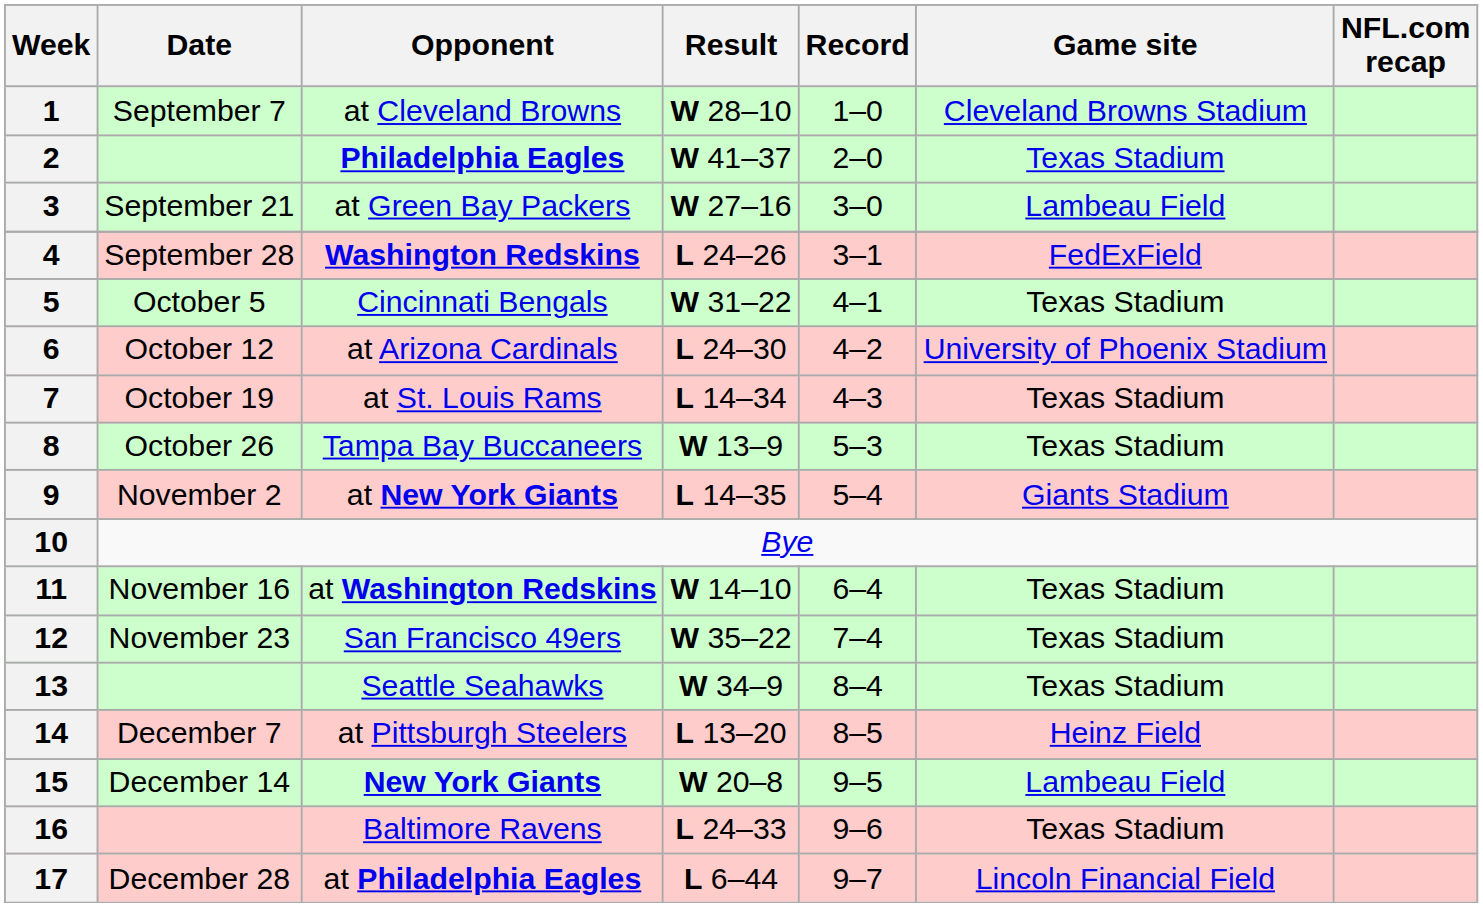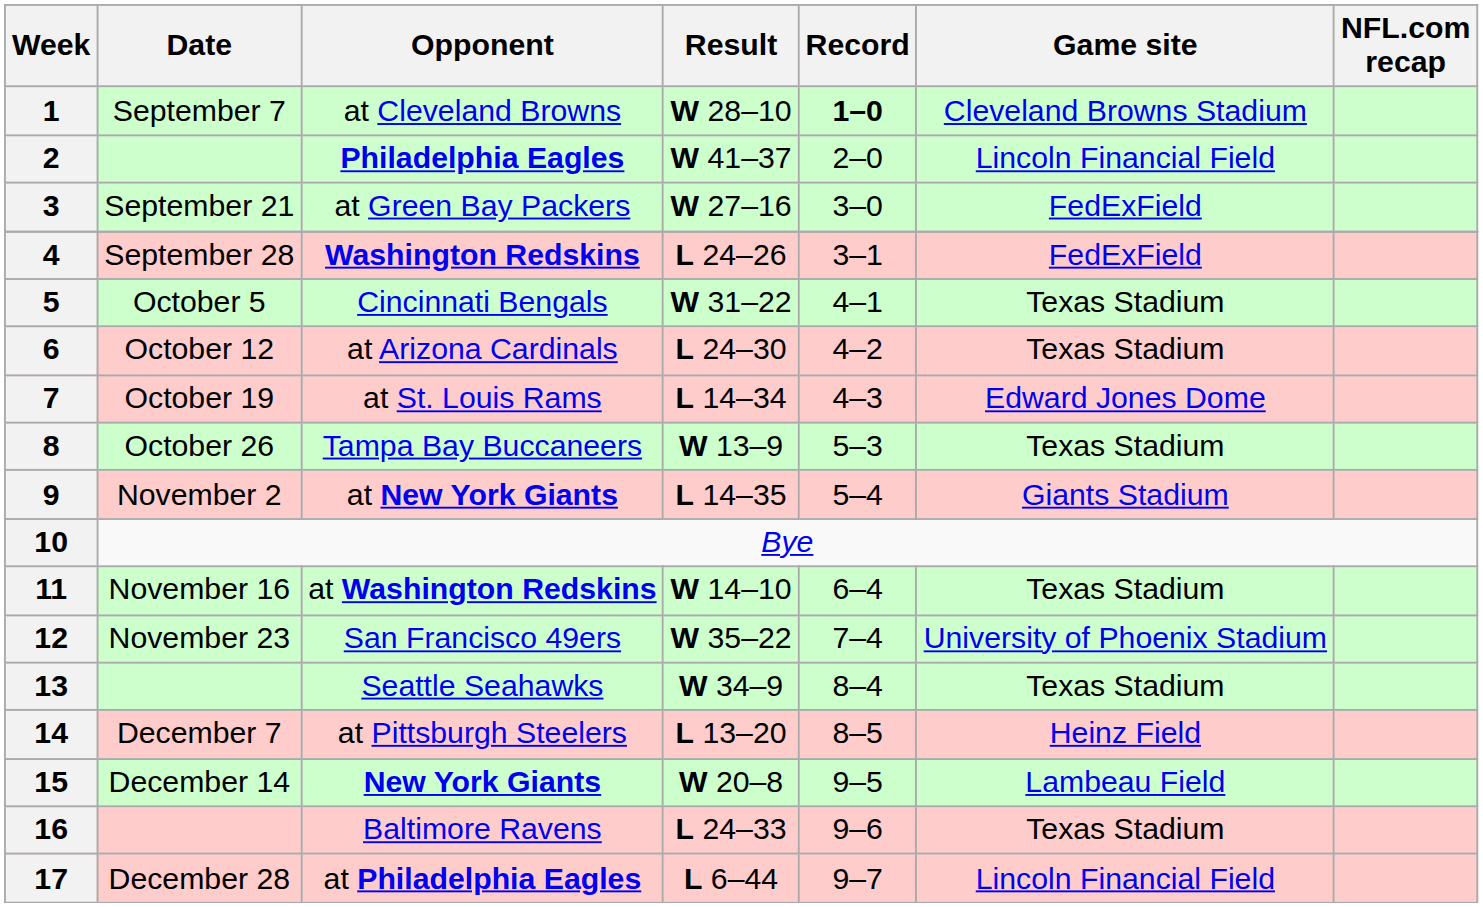(858, 110) normal -> (858, 110) bold
(1125, 158) Texas Stadium -> (1125, 158) Lincoln Financial Field
(1125, 206) Lambeau Field -> (1125, 206) FedExField
(1125, 350) University of Phoenix Stadium -> (1125, 350) Texas Stadium
(1125, 398) Texas Stadium -> (1125, 398) Edward Jones Dome
(1125, 638) Texas Stadium -> (1125, 638) University of Phoenix Stadium
